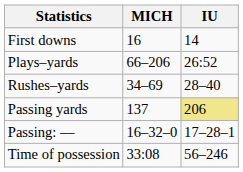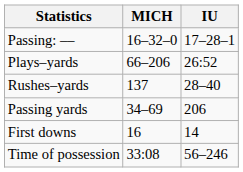rows swapped: (42, 39) <-> (41, 132)
(145, 85) 34–69 -> (137, 85) 137
(137, 108) 137 -> (145, 108) 34–69
(195, 108) khaki background -> (195, 108) no background
